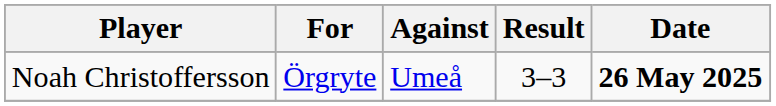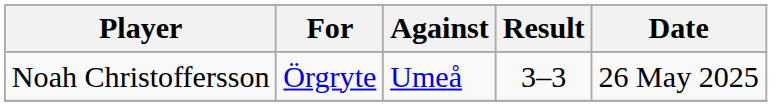(680, 76) bold -> (679, 76) normal
